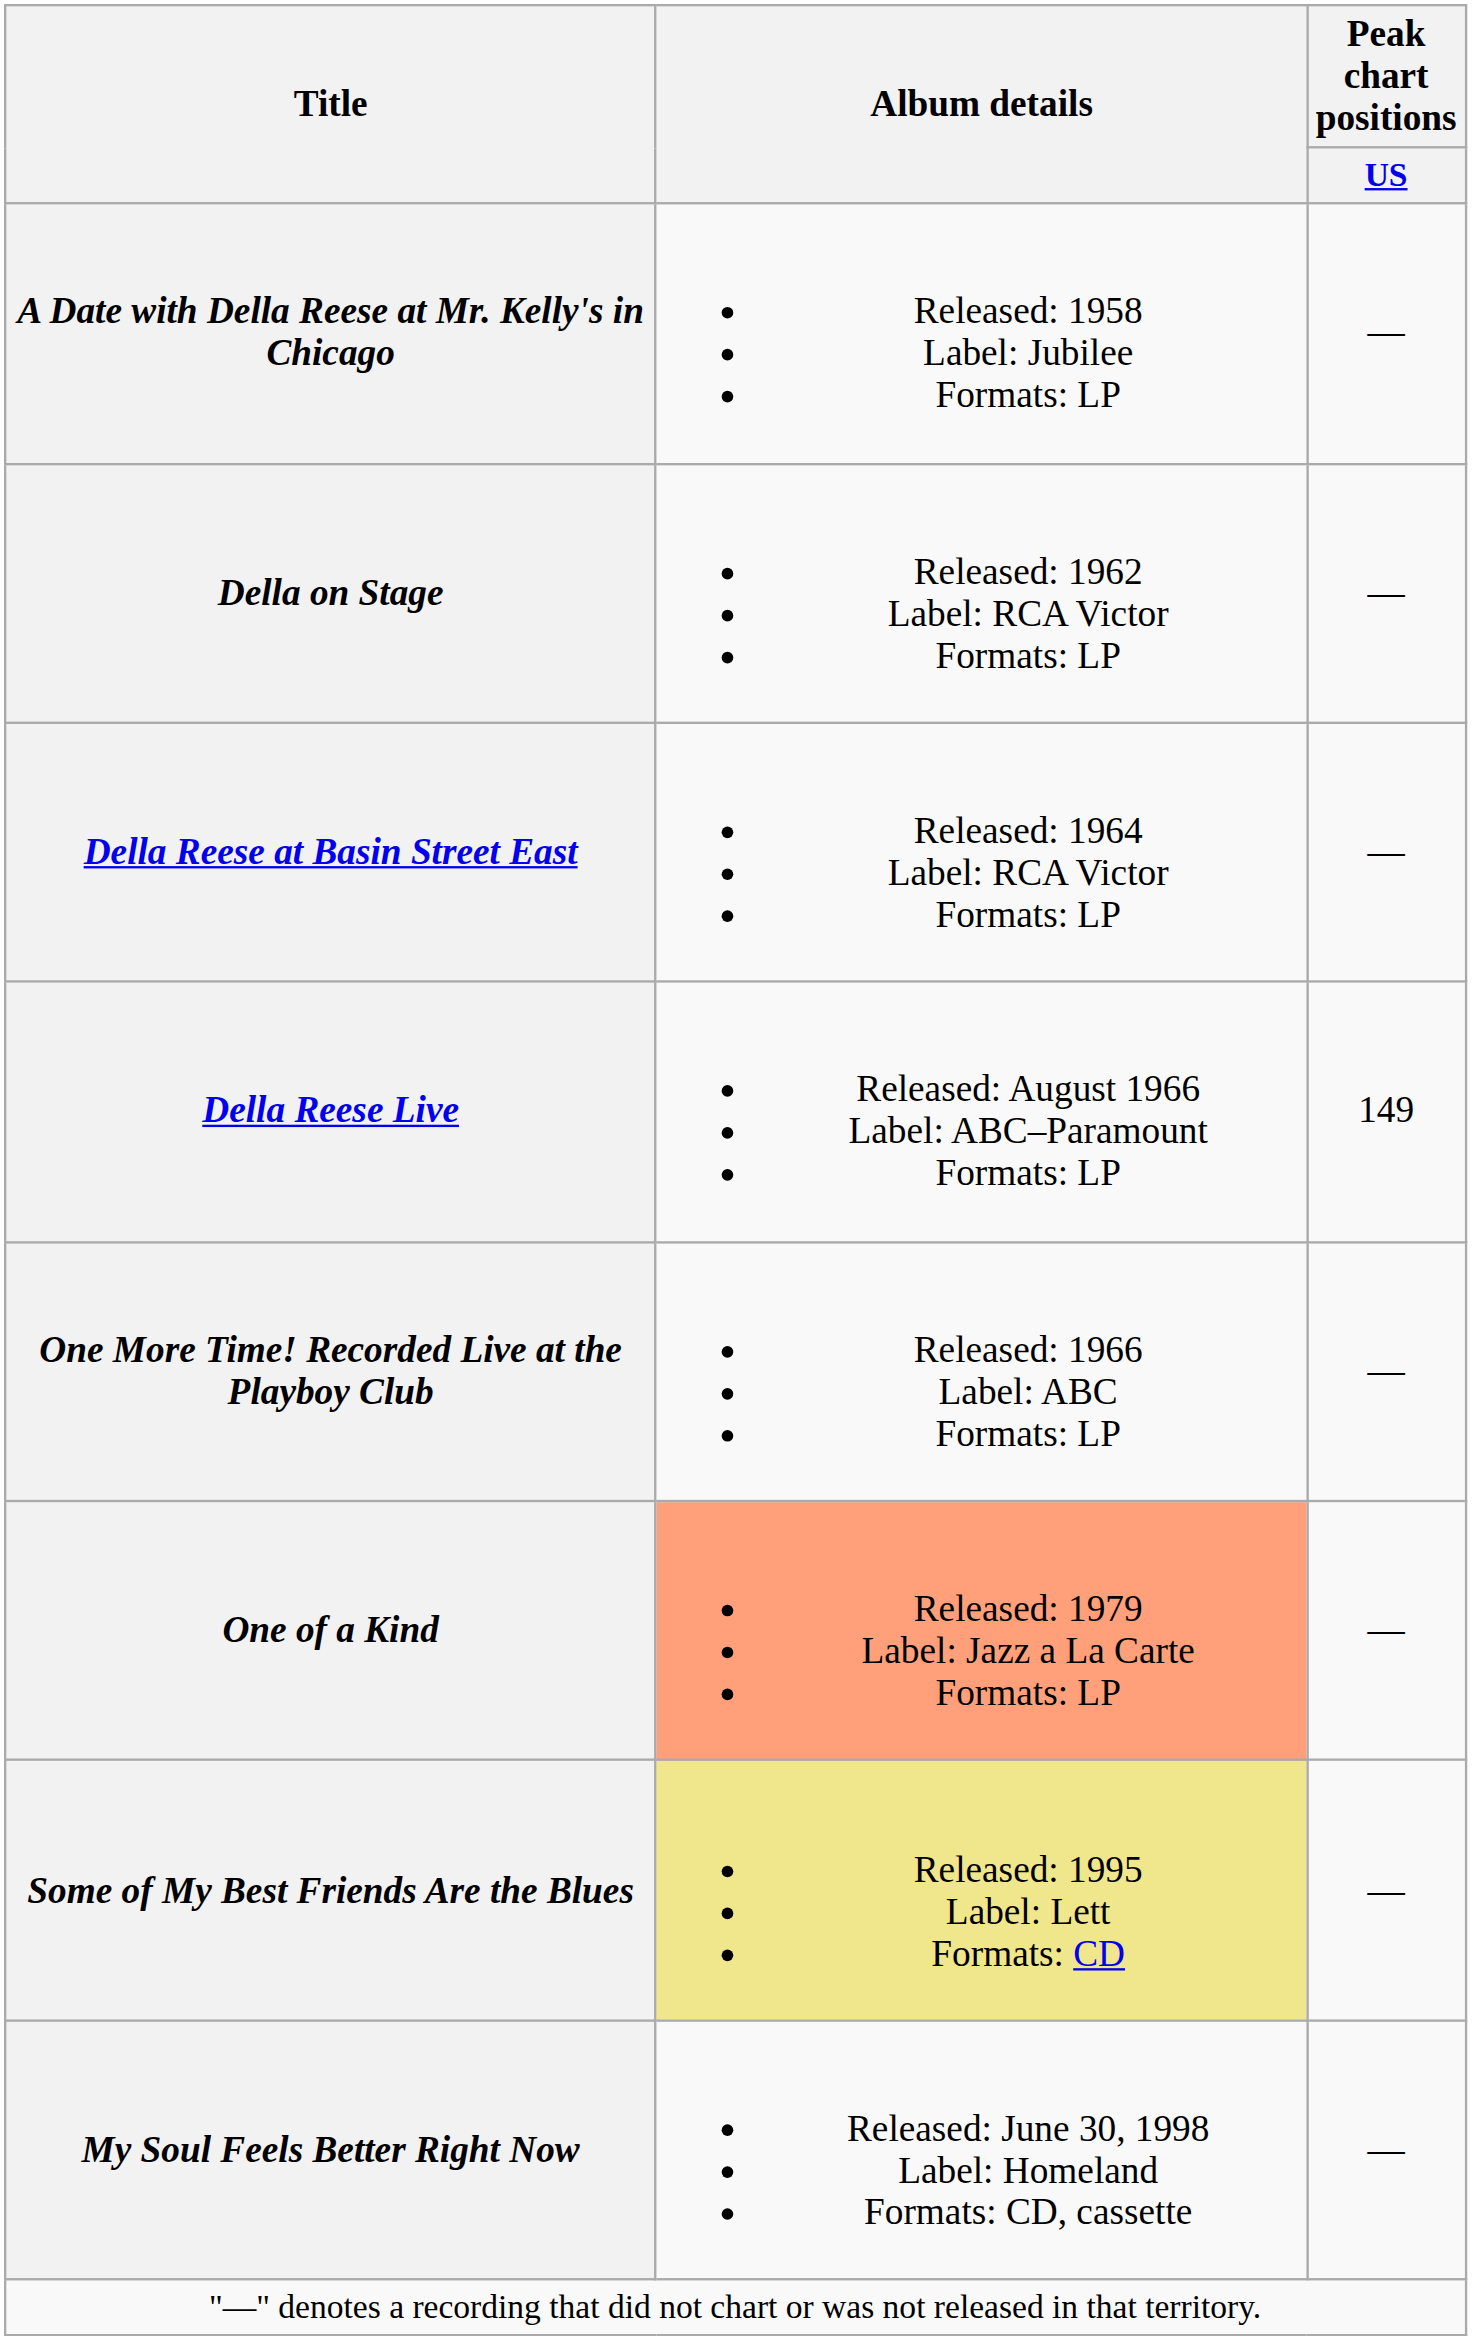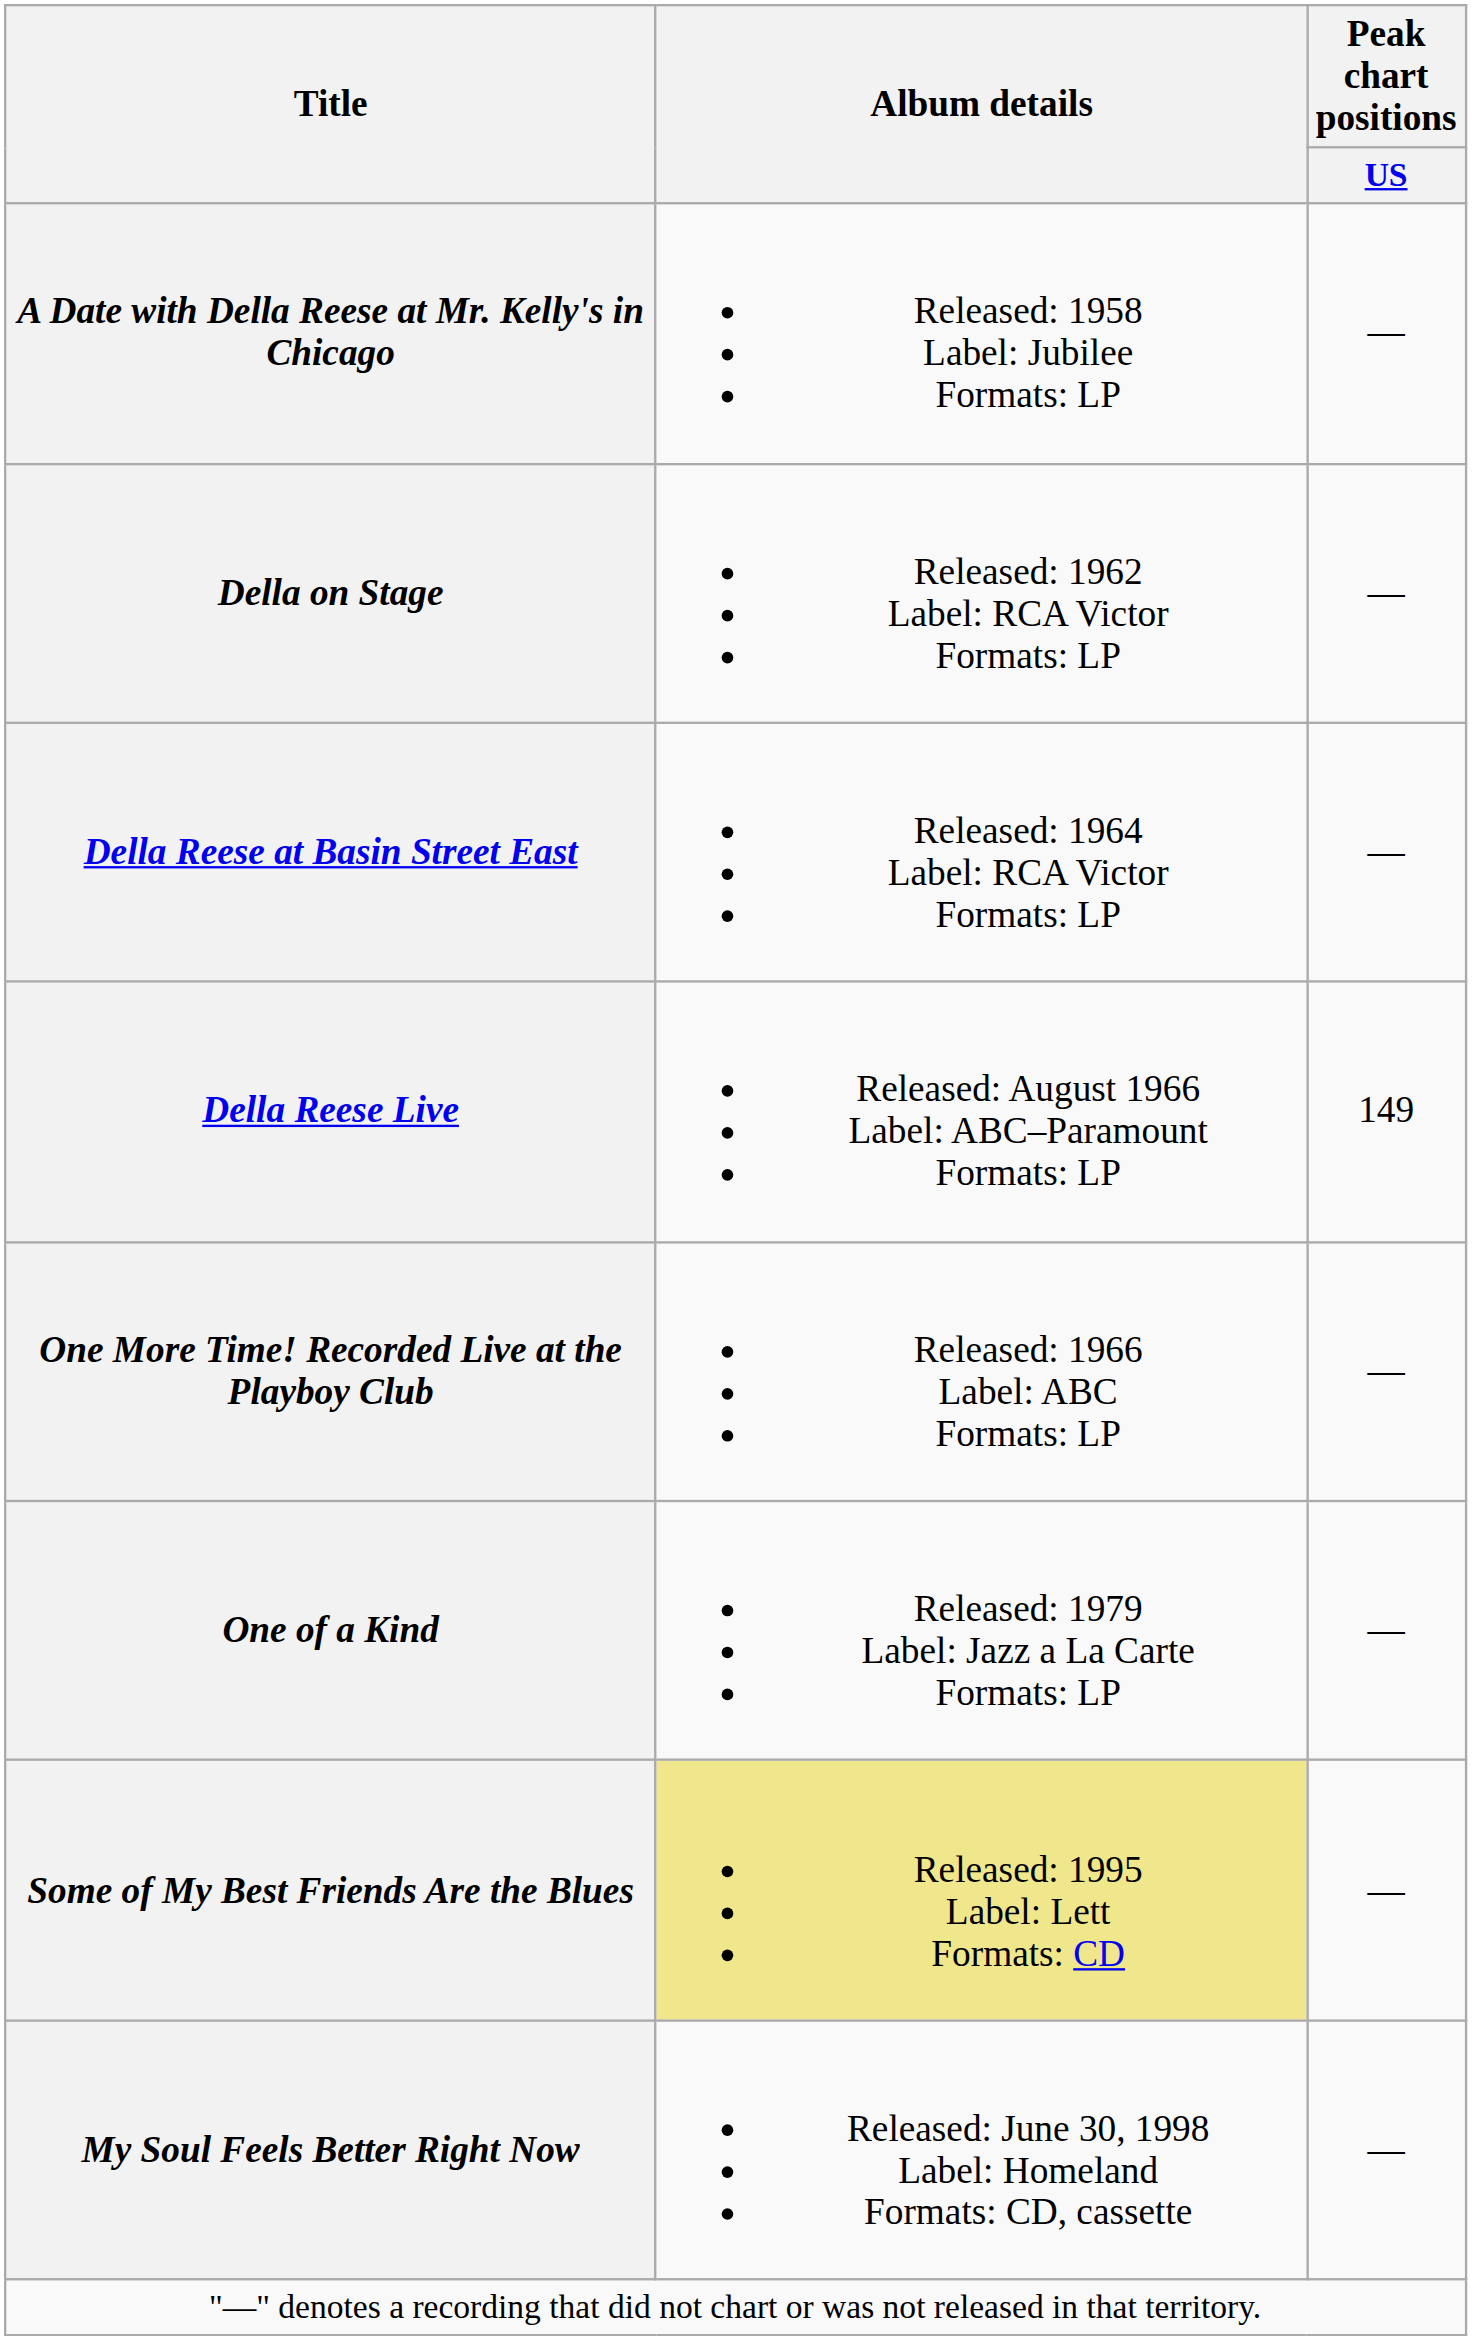(982, 1652) lightsalmon background -> (982, 1652) no background
